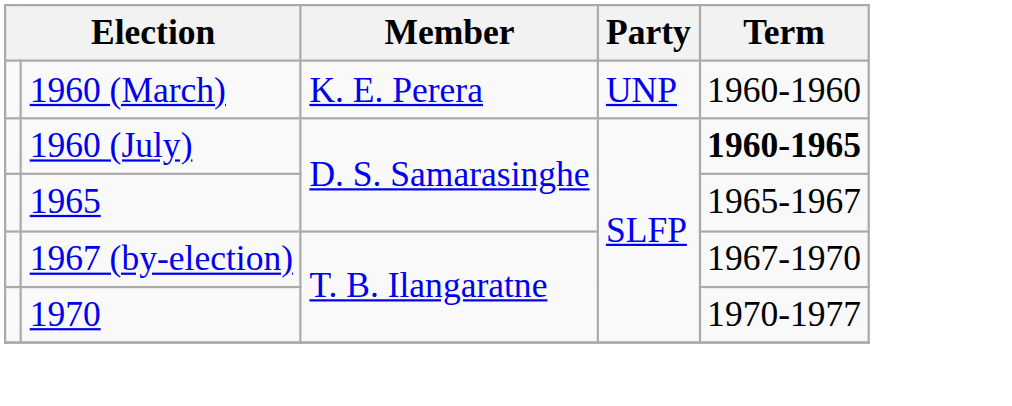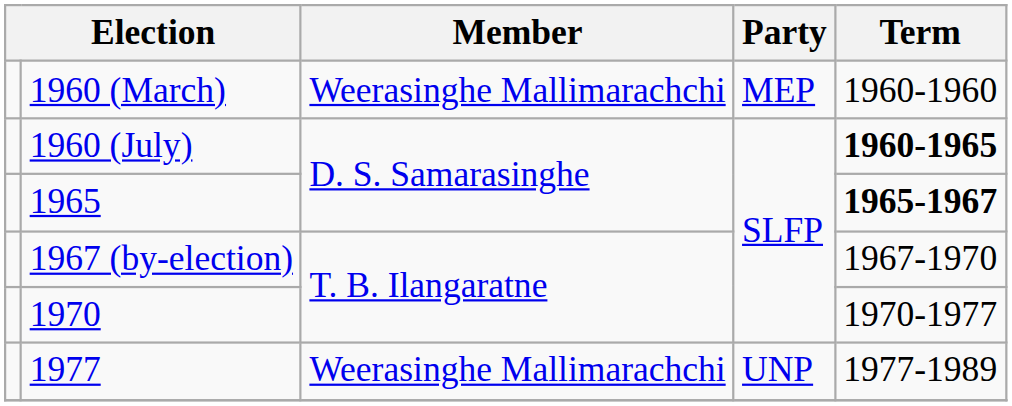(396, 88) K. E. Perera -> (518, 88) Weerasinghe Mallimarachchi
(641, 88) UNP -> (779, 88) MEP
(784, 201) normal -> (920, 201) bold
+ row: (65, 370)
